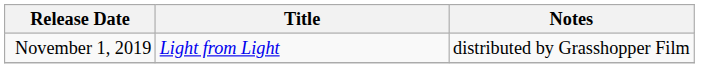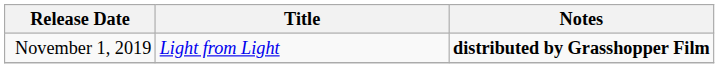(571, 47) normal -> (581, 47) bold
